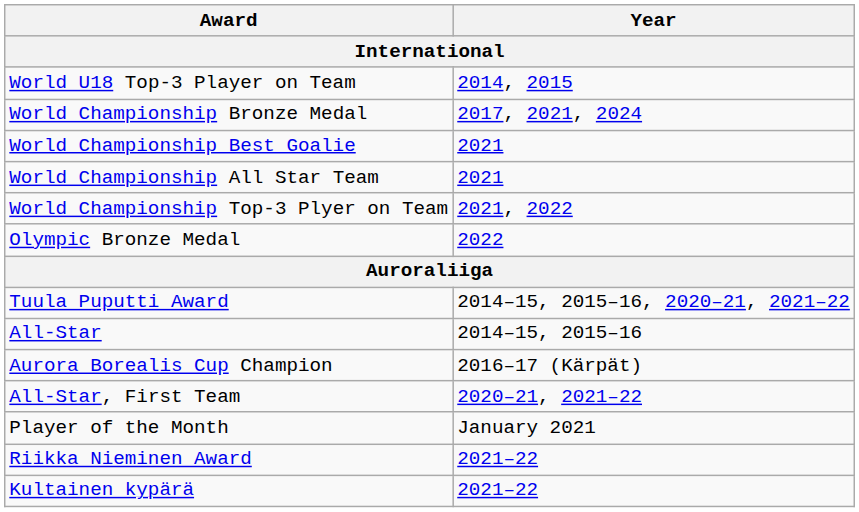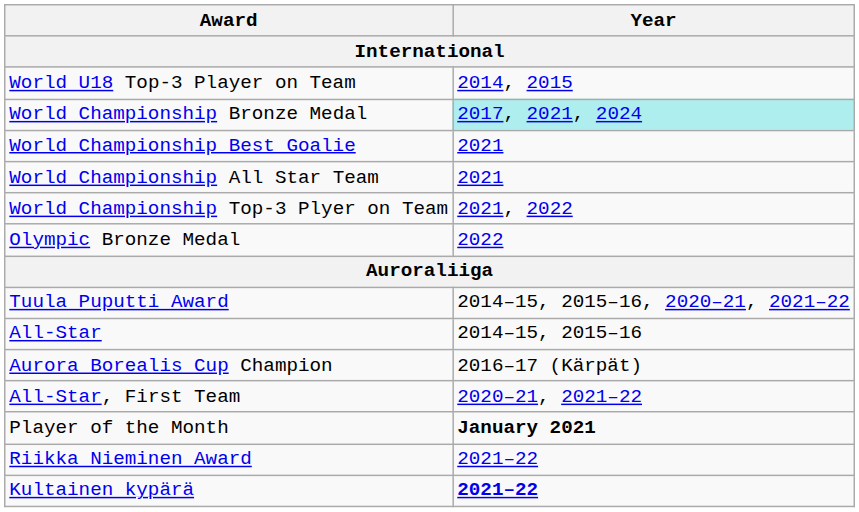(550, 114) no background -> (550, 114) paleturquoise background
(527, 428) normal -> (527, 428) bold
(498, 491) normal -> (498, 491) bold
